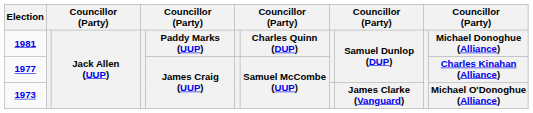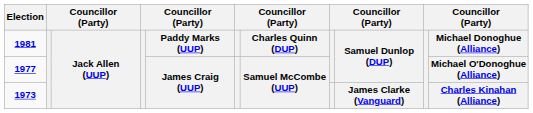(479, 69) Charles Kinahan (Alliance) -> (479, 69) Michael O'Donoghue (Alliance)
(479, 95) Michael O'Donoghue (Alliance) -> (479, 95) Charles Kinahan (Alliance)
